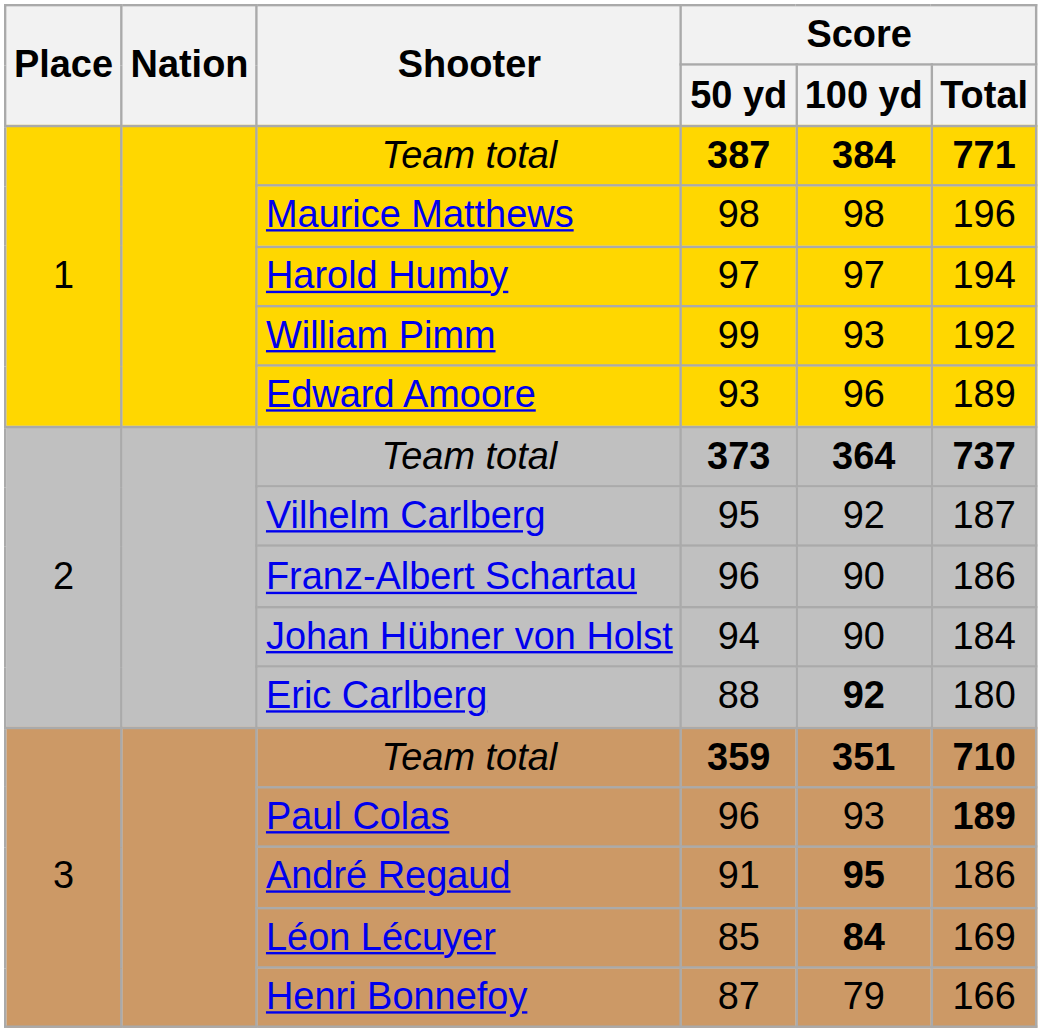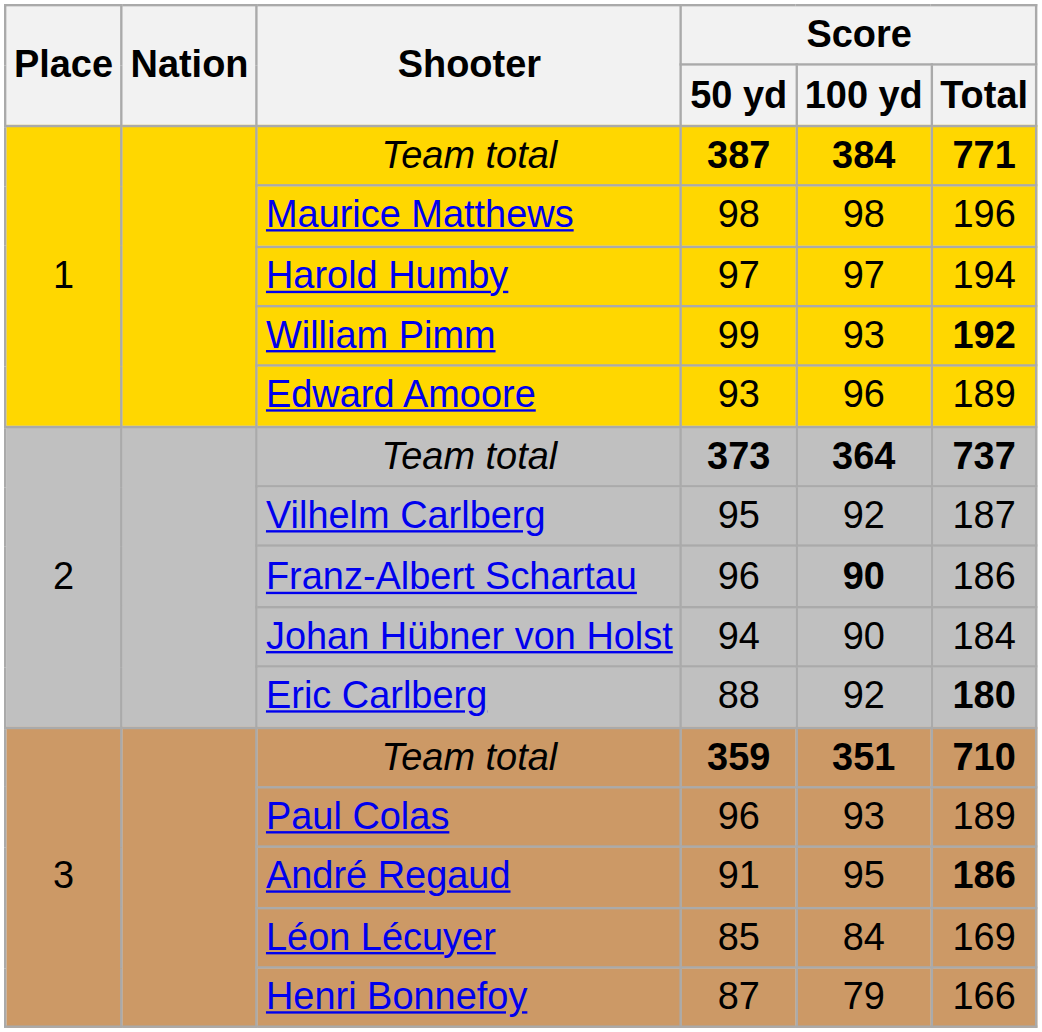(984, 335) normal -> (984, 335) bold
(864, 575) normal -> (864, 575) bold
(864, 696) bold -> (864, 696) normal
(984, 696) normal -> (984, 696) bold
(984, 816) bold -> (984, 816) normal
(864, 876) bold -> (864, 876) normal
(984, 876) normal -> (984, 876) bold
(864, 936) bold -> (864, 936) normal
